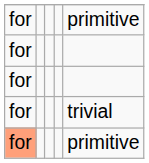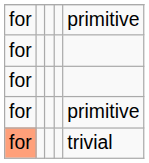(90, 111) trivial -> (103, 111) primitive
(103, 142) primitive -> (90, 142) trivial
